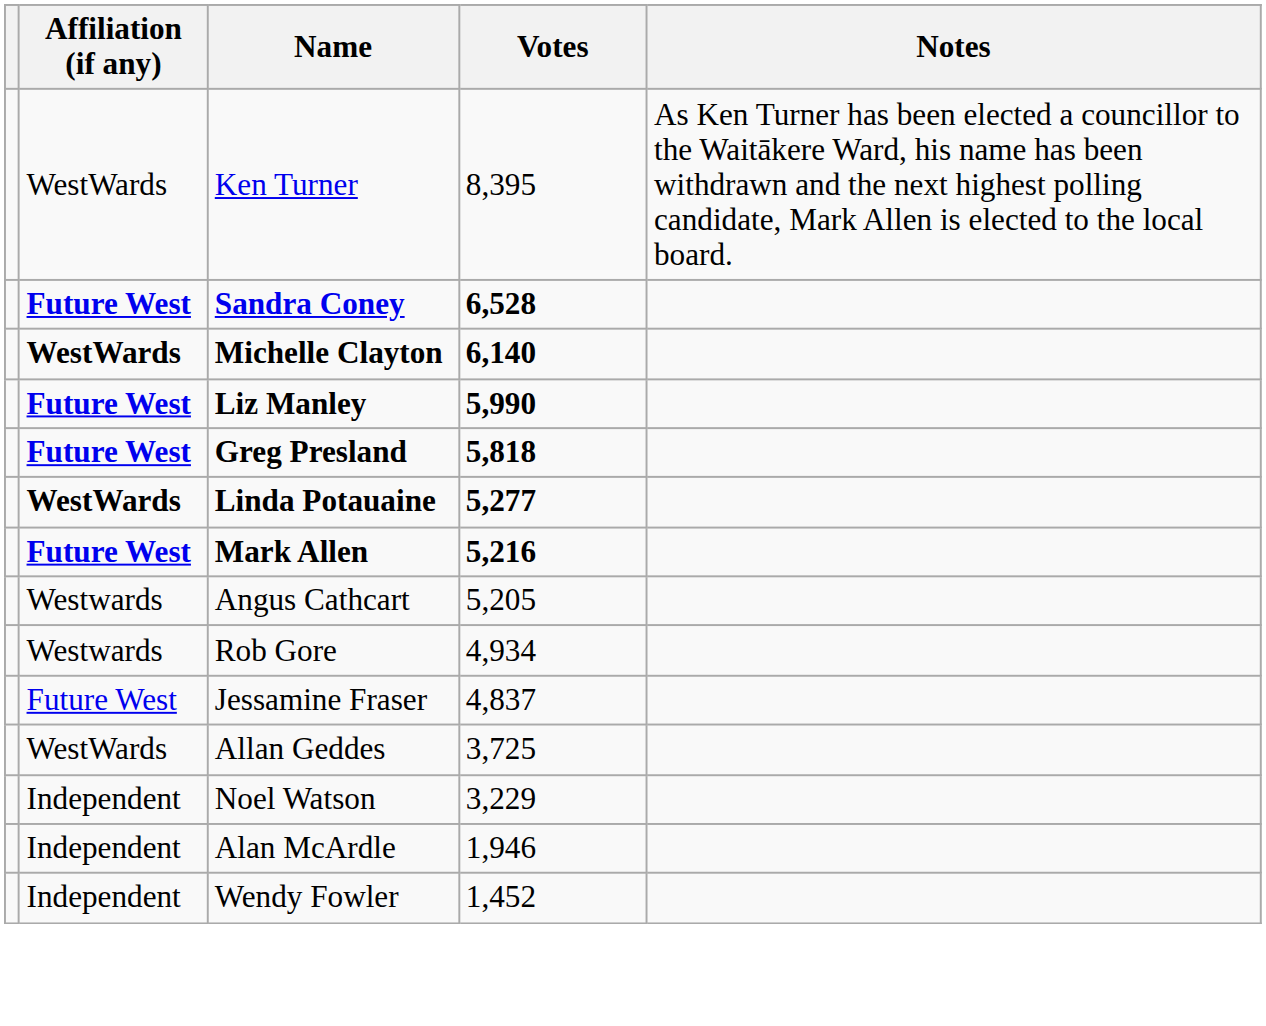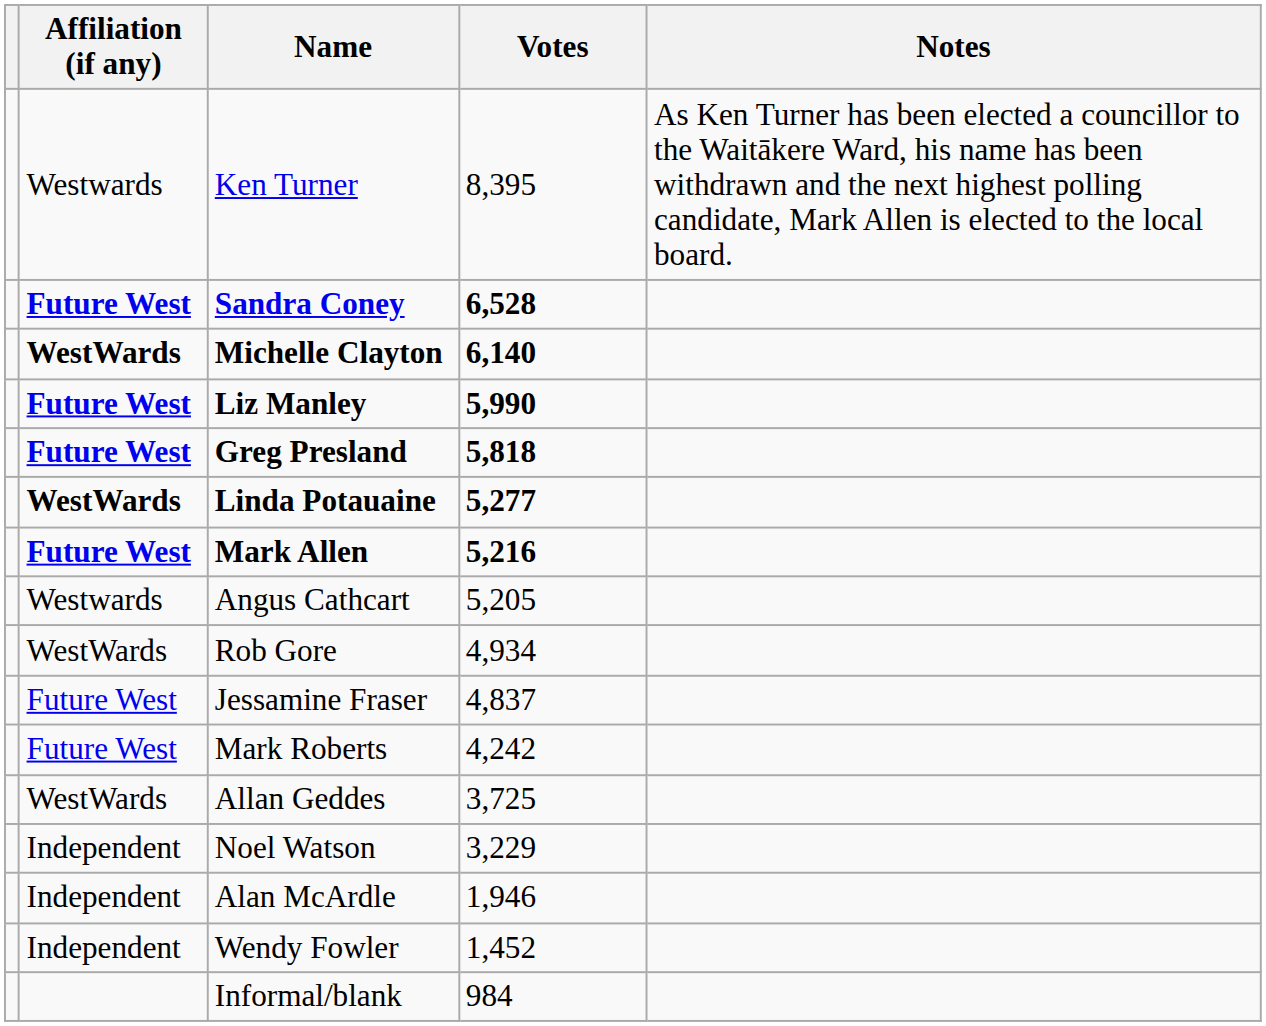(97, 184) WestWards -> (95, 184) Westwards
(95, 650) Westwards -> (97, 650) WestWards
+ row: (301, 749)
+ row: (308, 996)
